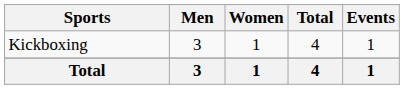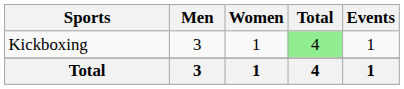(315, 44) no background -> (315, 44) lightgreen background
